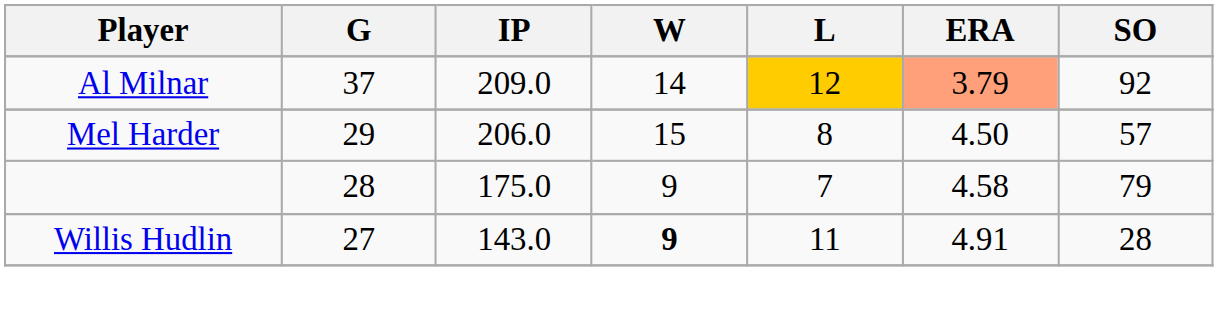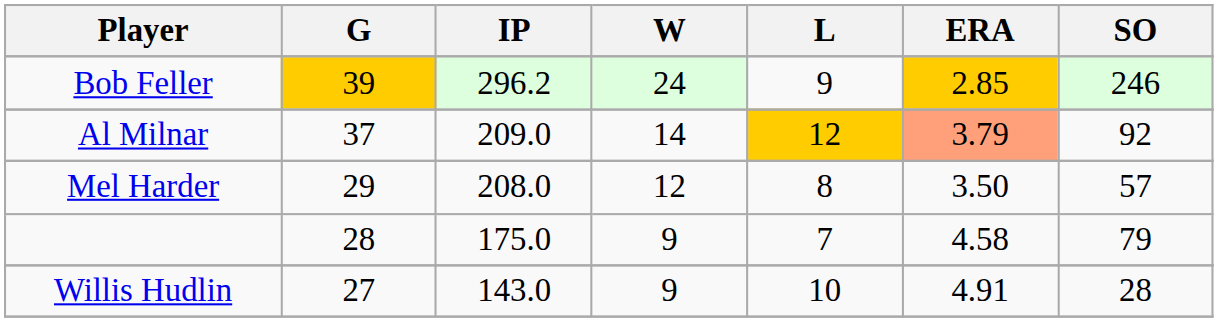+ row: (143, 82)
(514, 134) 206.0 -> (514, 186) 208.0
(669, 134) 15 -> (669, 186) 12
(980, 134) 4.50 -> (980, 186) 3.50
(669, 238) bold -> (669, 290) normal
(825, 238) 11 -> (825, 290) 10
